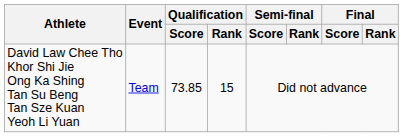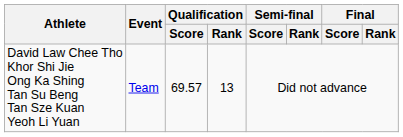(186, 88) 73.85 -> (186, 88) 69.57
(227, 88) 15 -> (227, 88) 13
